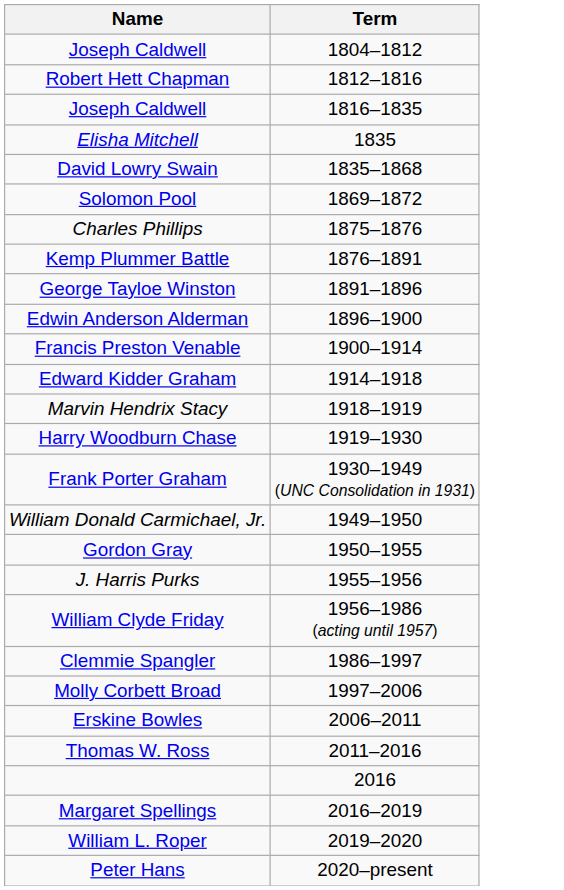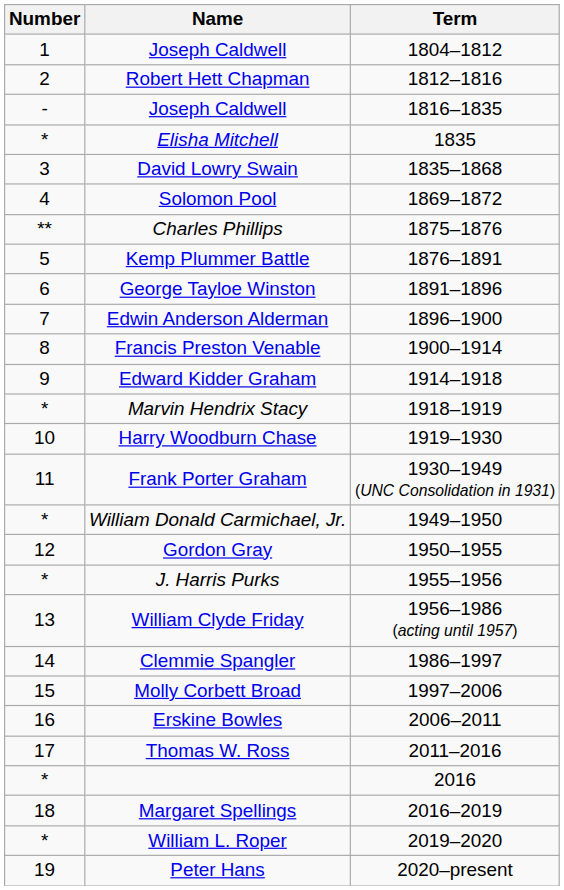+ column: (45, 19)
